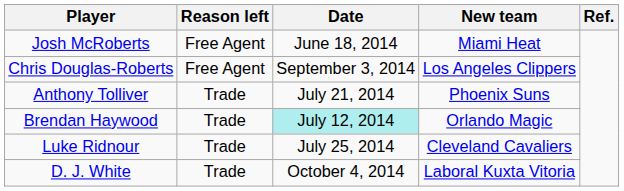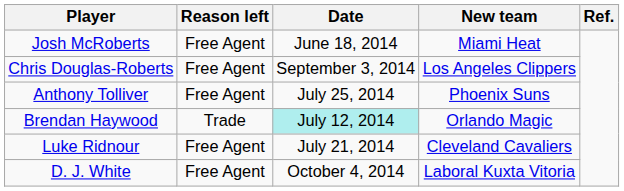(225, 95) Trade -> (225, 95) Free Agent
(346, 95) July 21, 2014 -> (346, 95) July 25, 2014
(225, 146) Trade -> (225, 146) Free Agent
(346, 146) July 25, 2014 -> (346, 146) July 21, 2014
(225, 172) Trade -> (225, 172) Free Agent
